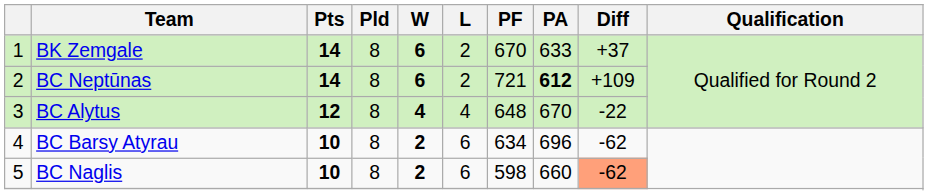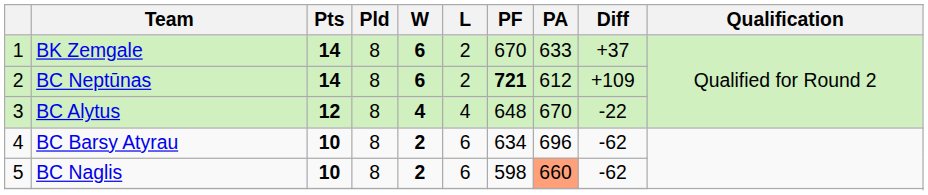(510, 81) normal -> (510, 81) bold
(556, 81) bold -> (556, 81) normal
(556, 173) no background -> (556, 173) lightsalmon background
(613, 173) lightsalmon background -> (613, 173) no background
